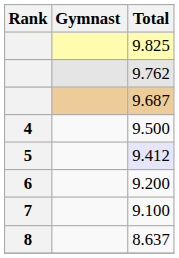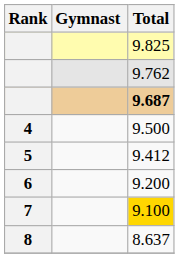(151, 101) normal -> (151, 101) bold
(151, 156) lavender background -> (151, 156) no background
(151, 211) no background -> (151, 211) gold background
